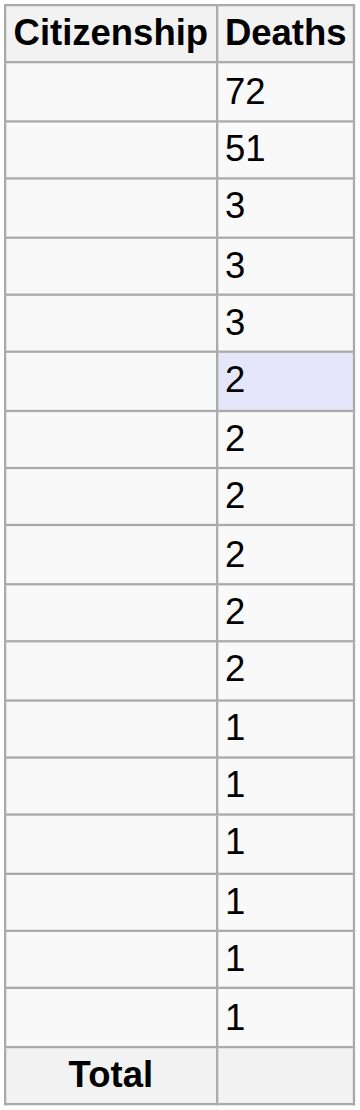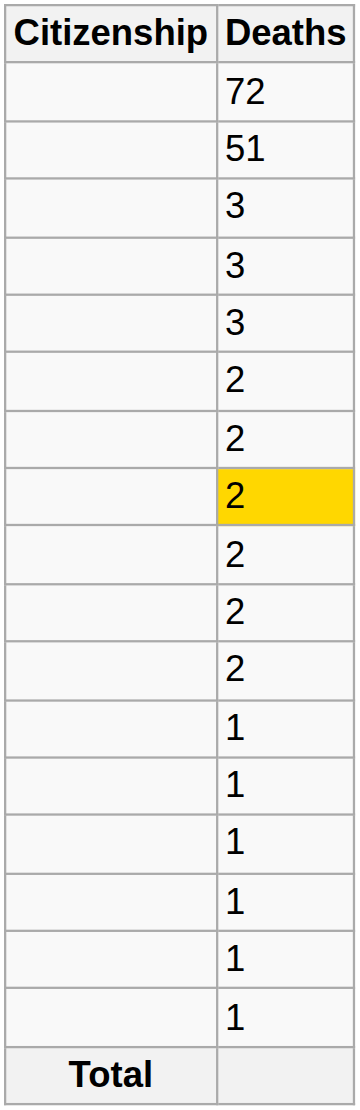(235, 380) lavender background -> (235, 380) no background
(235, 496) no background -> (235, 496) gold background
